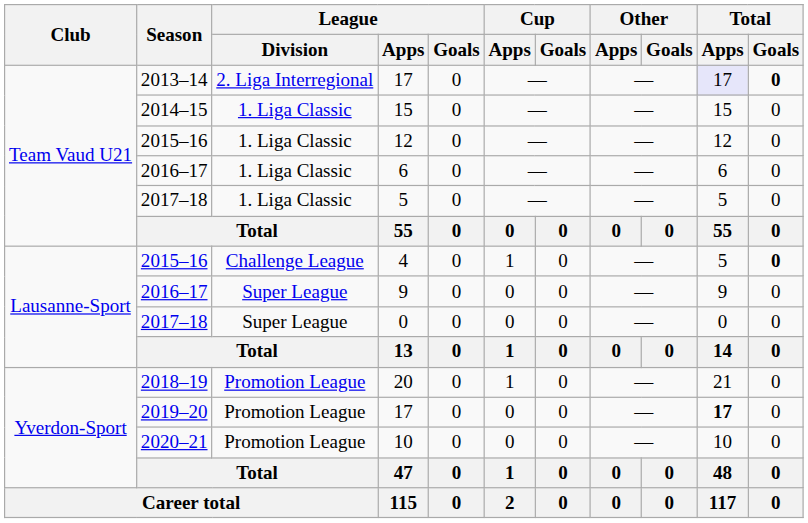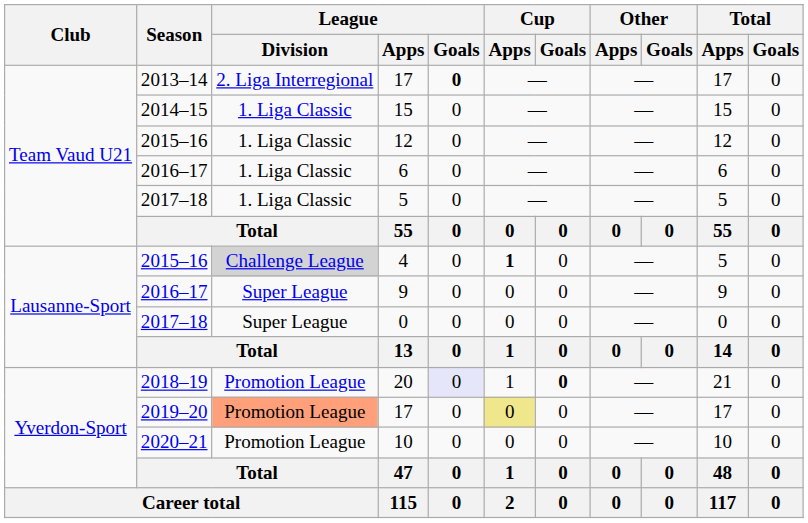(456, 79) normal -> (456, 79) bold
(723, 79) lavender background -> (723, 79) no background
(776, 79) bold -> (776, 79) normal
(295, 261) no background -> (295, 261) lightgrey background
(510, 261) normal -> (510, 261) bold
(776, 261) bold -> (776, 261) normal
(456, 381) no background -> (456, 381) lavender background
(563, 381) normal -> (563, 381) bold
(295, 412) no background -> (295, 412) lightsalmon background
(510, 412) no background -> (510, 412) khaki background
(723, 412) bold -> (723, 412) normal
